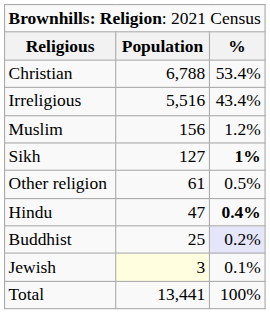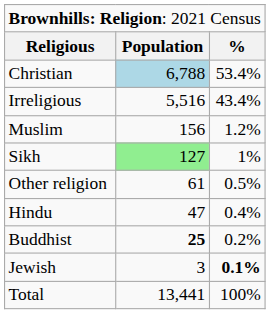(186, 73) no background -> (186, 73) lightblue background
(192, 156) no background -> (192, 156) lightgreen background
(248, 156) bold -> (249, 156) normal
(241, 211) bold -> (243, 211) normal
(196, 239) normal -> (196, 239) bold
(243, 239) lavender background -> (243, 239) no background
(201, 267) lightyellow background -> (201, 267) no background
(243, 267) normal -> (241, 267) bold
